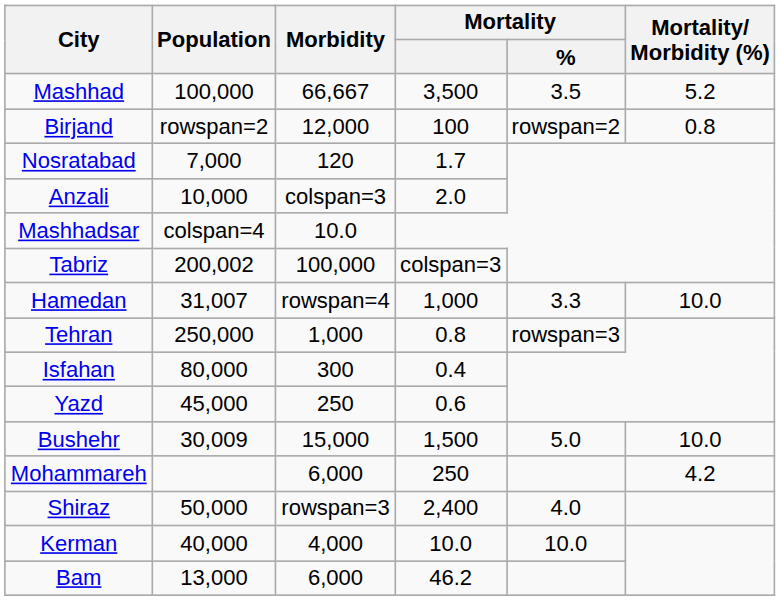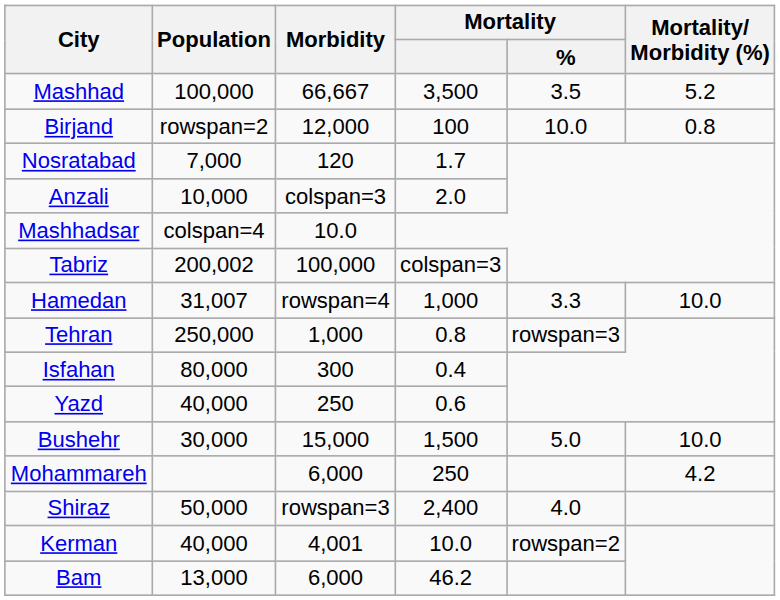(566, 126) rowspan=2 -> (566, 126) 10.0
(214, 404) 45,000 -> (214, 404) 40,000
(214, 439) 30,009 -> (214, 439) 30,000
(335, 543) 4,000 -> (335, 543) 4,001
(566, 543) 10.0 -> (566, 543) rowspan=2
